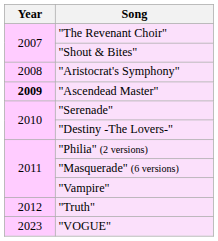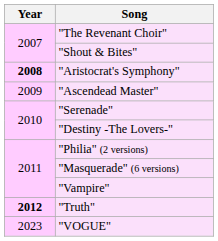(30, 71) normal -> (30, 71) bold
(30, 91) bold -> (30, 91) normal
(30, 206) normal -> (30, 206) bold
